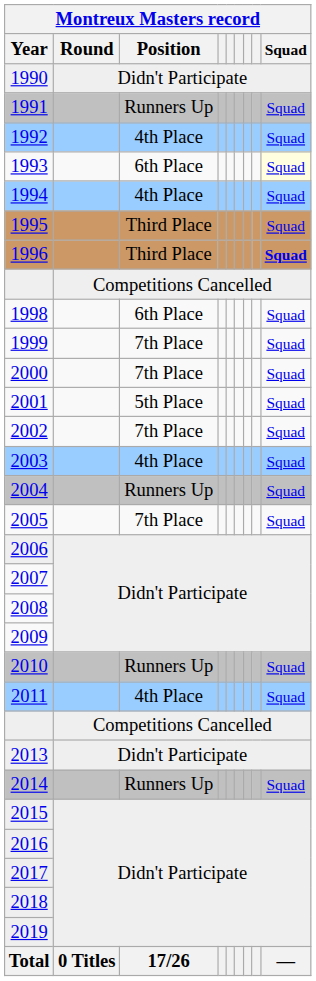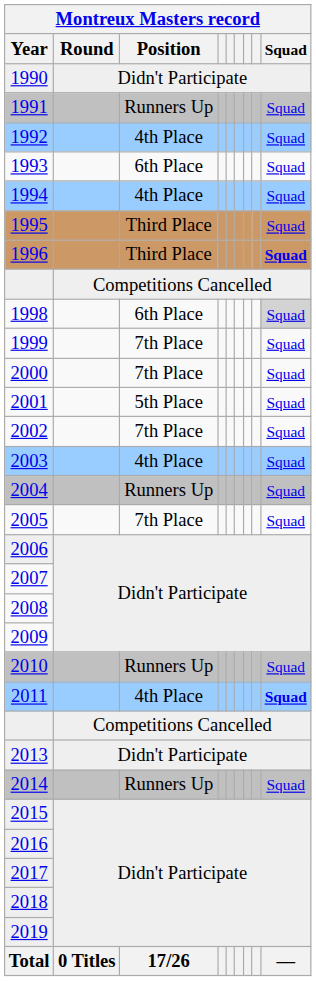(286, 167) lightyellow background -> (286, 167) no background
(286, 314) no background -> (286, 314) lightgrey background
(286, 697) normal -> (286, 696) bold
